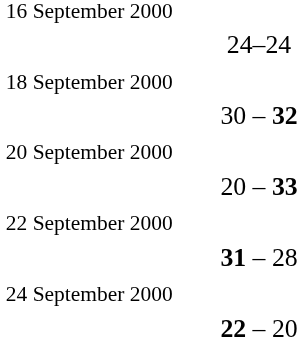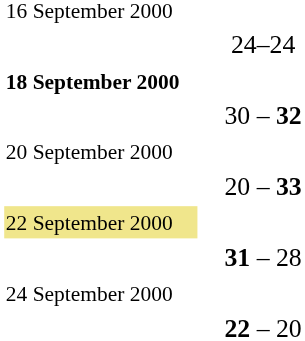(89, 81) normal -> (93, 80) bold
(89, 223) no background -> (89, 223) khaki background
